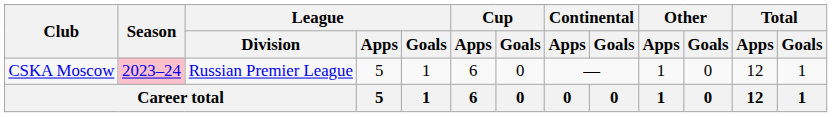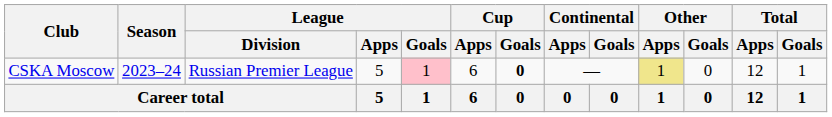(151, 71) pink background -> (151, 71) no background
(426, 71) no background -> (426, 71) pink background
(520, 71) normal -> (520, 71) bold
(661, 71) no background -> (661, 71) khaki background
